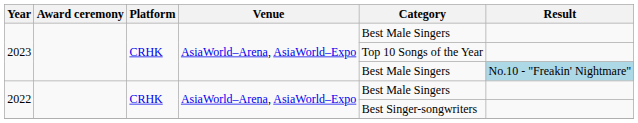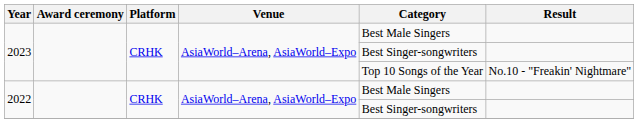(422, 52) Top 10 Songs of the Year -> (420, 52) Best Singer-songwriters
(406, 71) Best Male Singers -> (422, 71) Top 10 Songs of the Year
(560, 71) lightblue background -> (560, 71) no background
